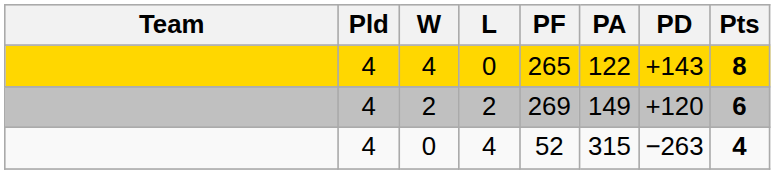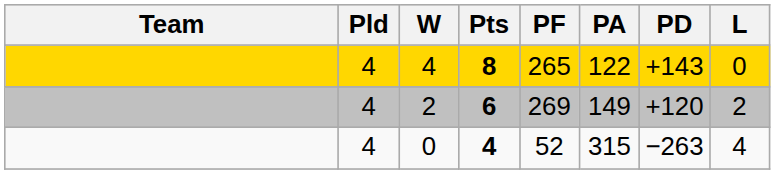columns swapped: (489, 24) <-> (740, 24)
